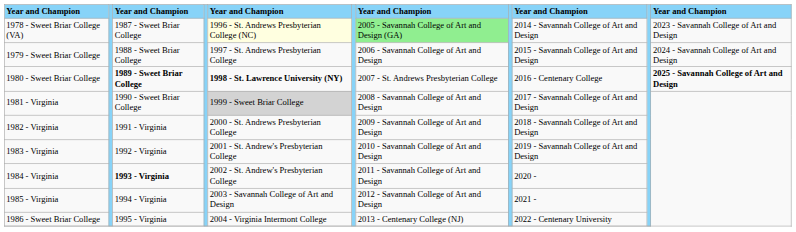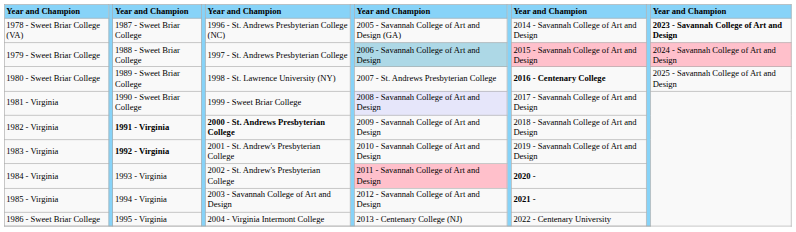(265, 30) lightyellow background -> (278, 30) no background
(419, 30) lightgreen background -> (418, 30) no background
(715, 30) normal -> (717, 30) bold
(419, 54) no background -> (418, 54) lightblue background
(576, 54) no background -> (575, 54) pink background
(715, 54) no background -> (714, 54) pink background
(148, 78) bold -> (147, 78) normal
(276, 78) bold -> (272, 78) normal
(558, 78) normal -> (559, 78) bold
(718, 78) bold -> (714, 78) normal
(257, 102) lightgrey background -> (254, 102) no background
(419, 102) no background -> (418, 102) lavender background
(141, 127) normal -> (142, 127) bold
(265, 127) normal -> (266, 127) bold
(141, 151) normal -> (142, 151) bold
(142, 175) bold -> (141, 175) normal
(419, 175) no background -> (418, 175) pink background
(525, 175) normal -> (524, 175) bold
(525, 199) normal -> (524, 199) bold
